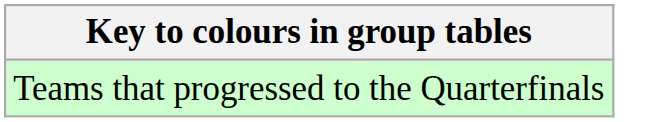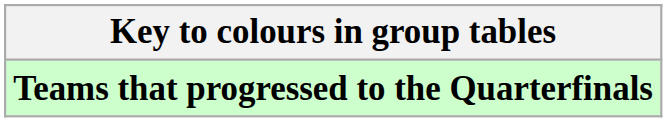(309, 87) normal -> (333, 87) bold
